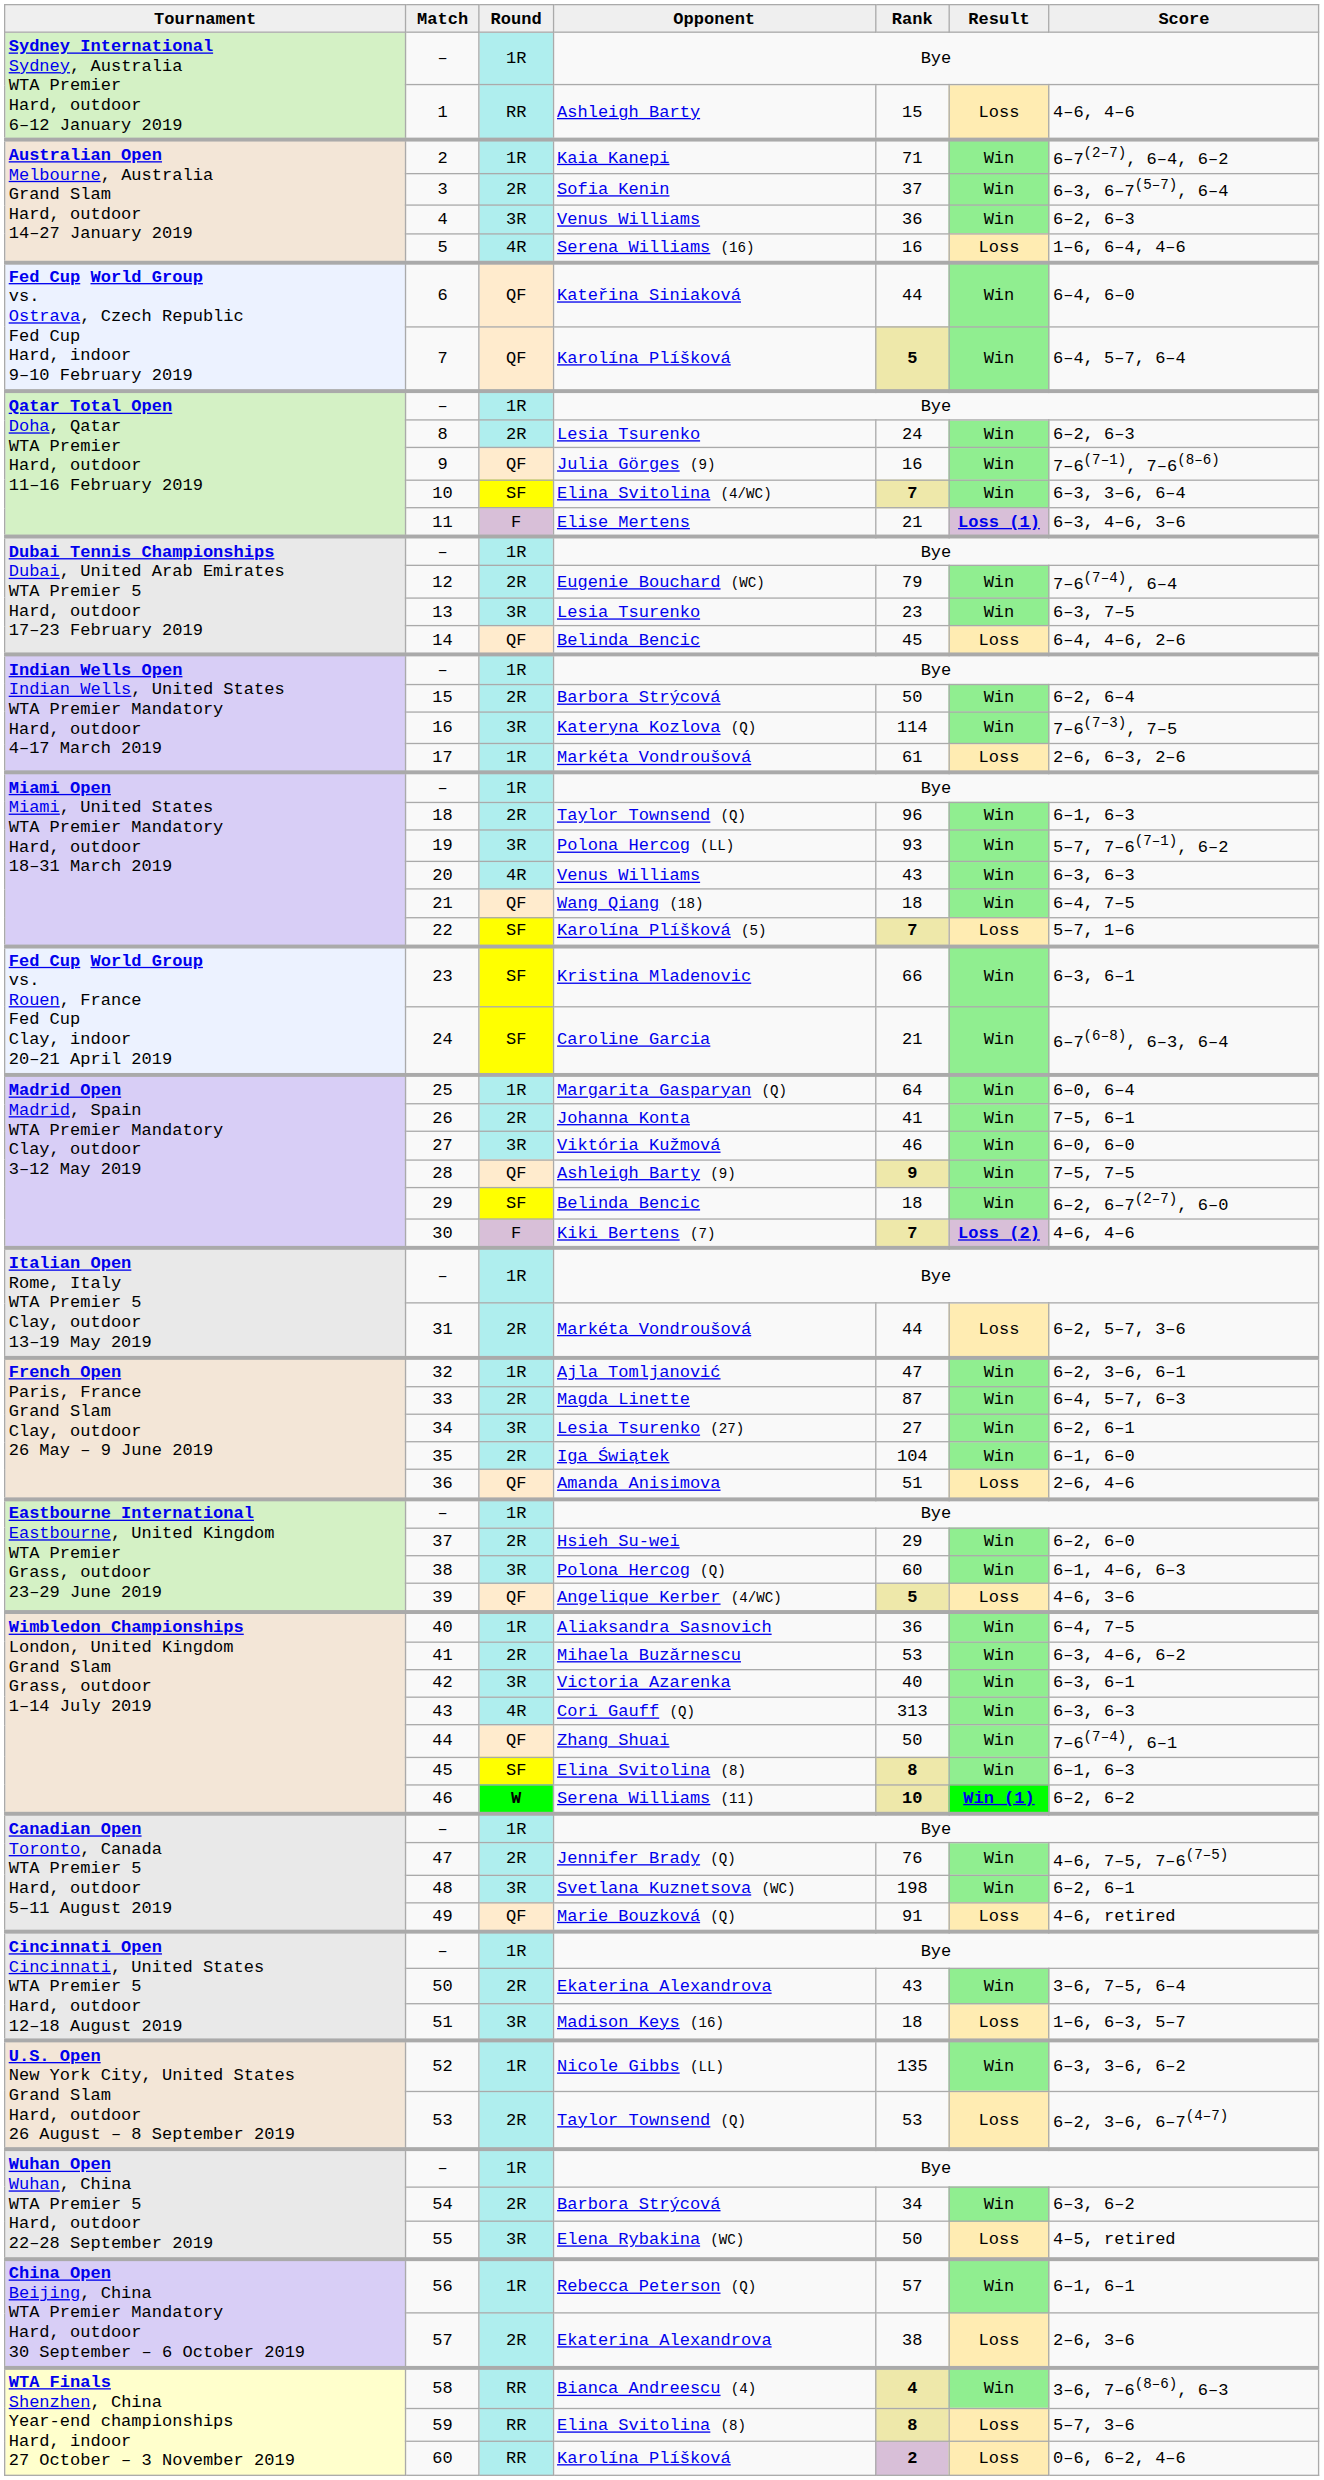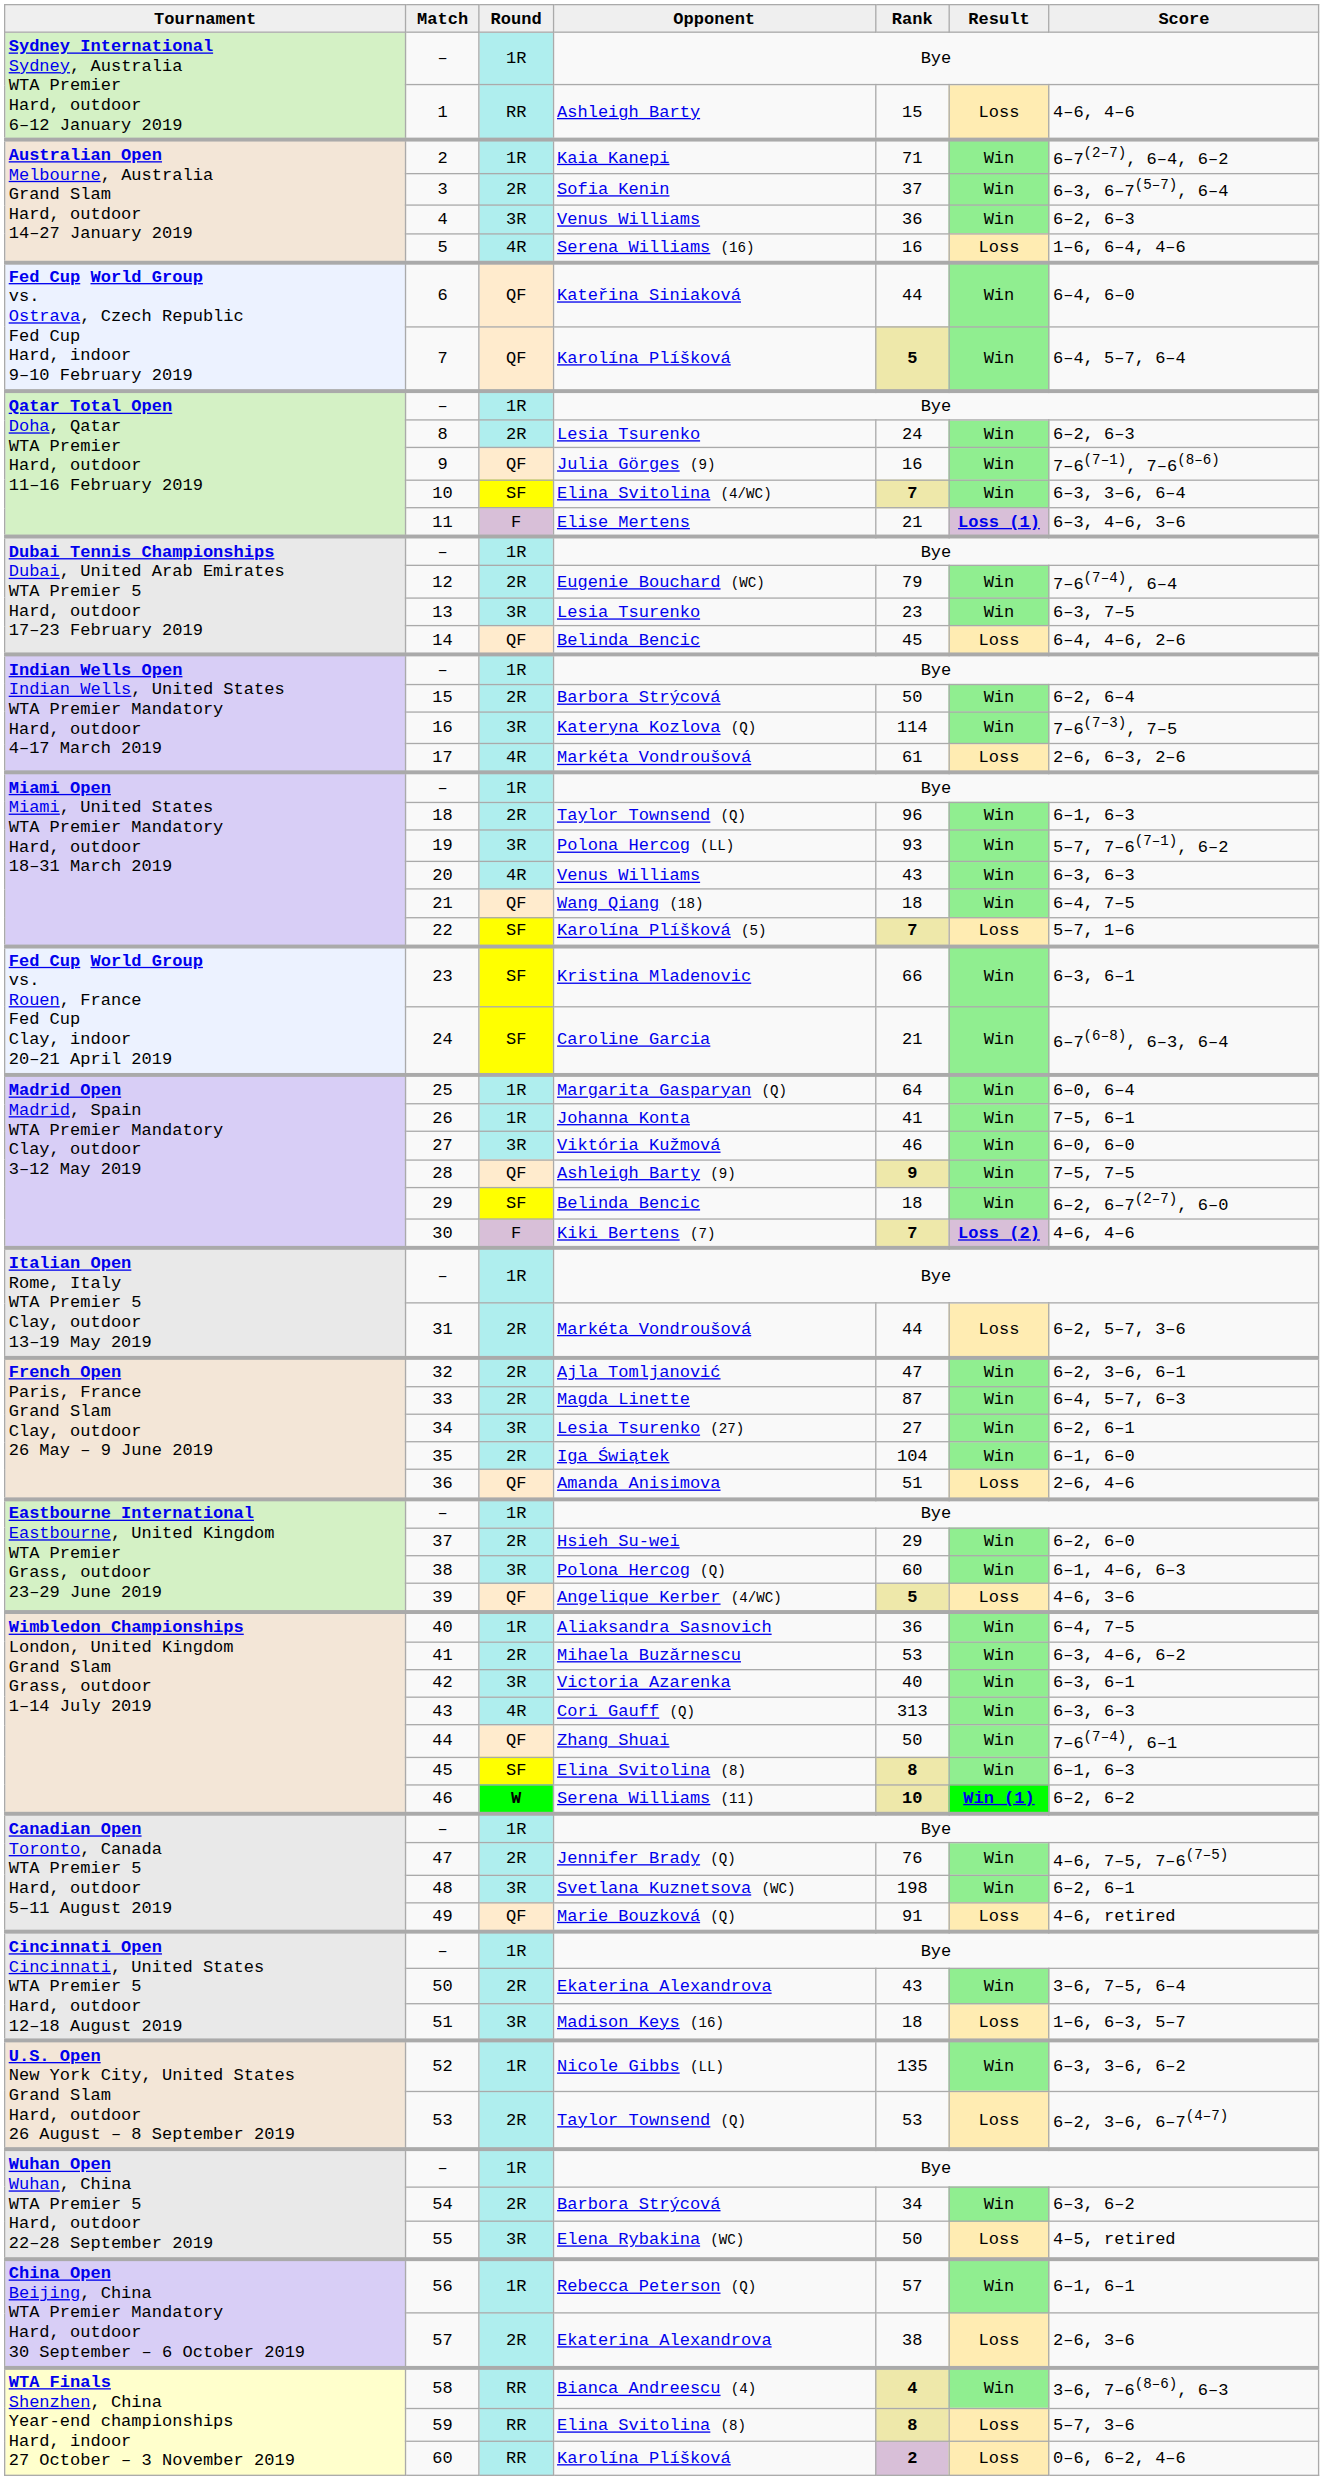(516, 758) 1R -> (516, 758) 4R
(516, 1118) 2R -> (516, 1118) 1R
(516, 1373) 1R -> (516, 1373) 2R
